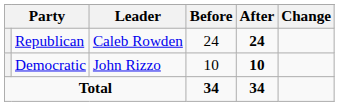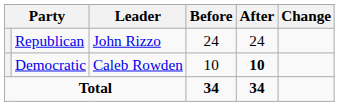(138, 40) Caleb Rowden -> (127, 40) John Rizzo
(257, 40) bold -> (257, 40) normal
(127, 64) John Rizzo -> (138, 64) Caleb Rowden
